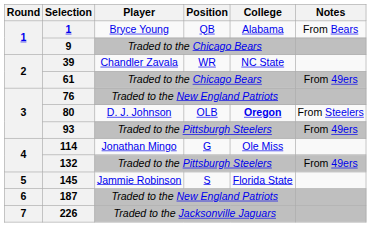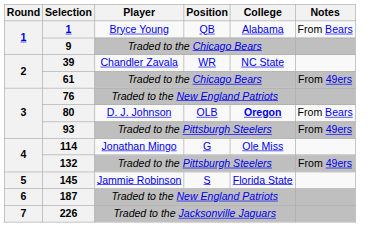(331, 113) From Steelers -> (325, 113) From Bears
